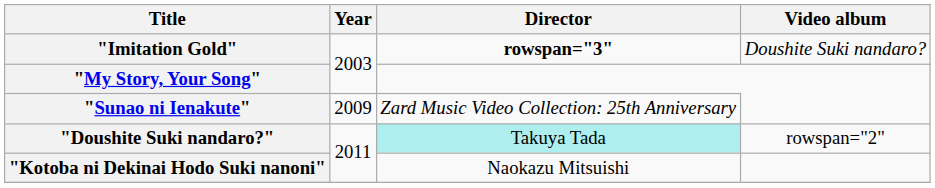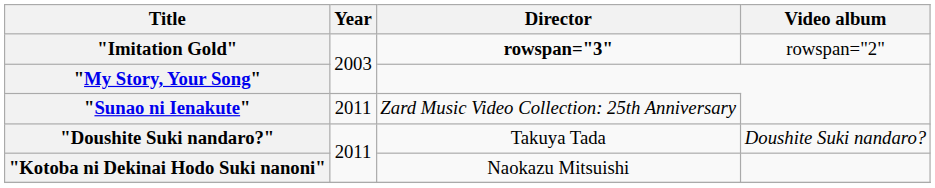(835, 49) Doushite Suki nandaro? -> (835, 49) rowspan="2"
(353, 108) 2009 -> (353, 108) 2011
(558, 138) paleturquoise background -> (558, 138) no background
(835, 138) rowspan="2" -> (835, 138) Doushite Suki nandaro?
